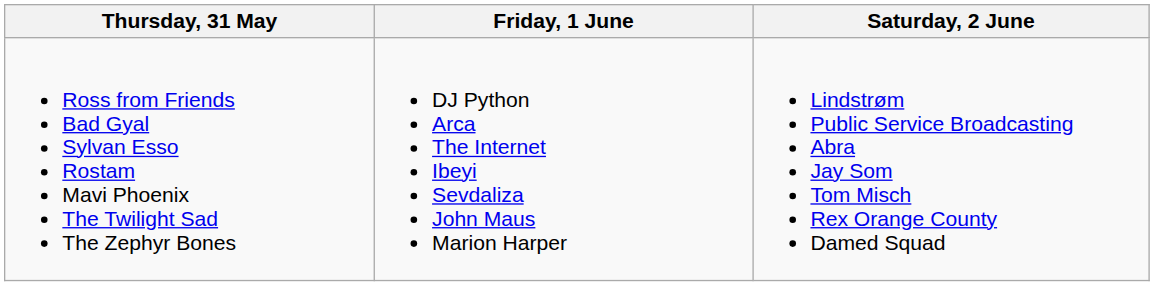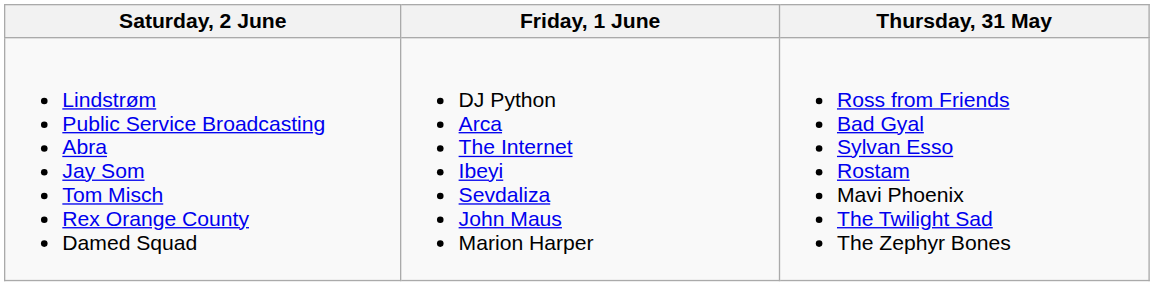columns swapped: (190, 21) <-> (951, 21)
